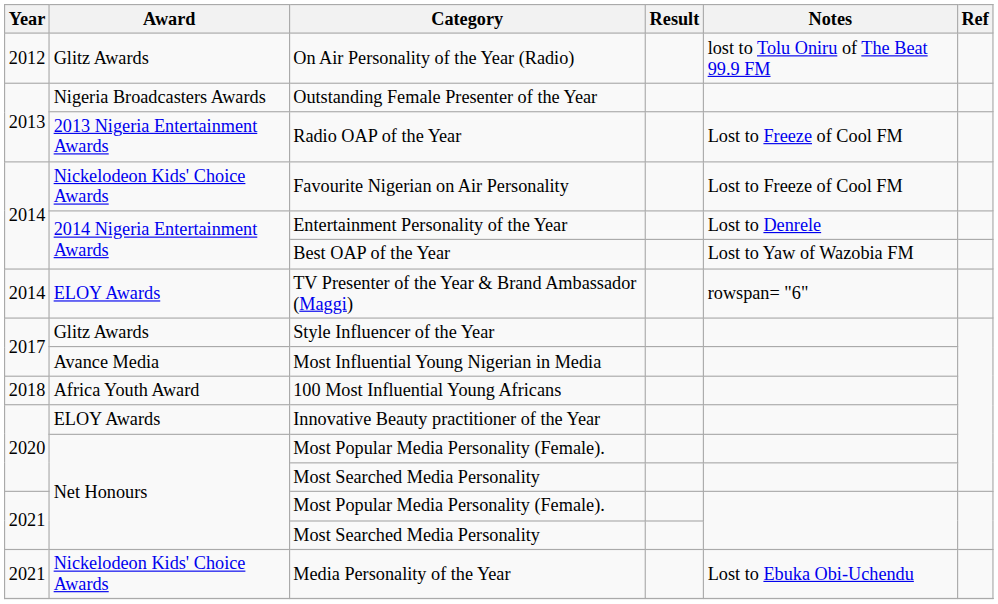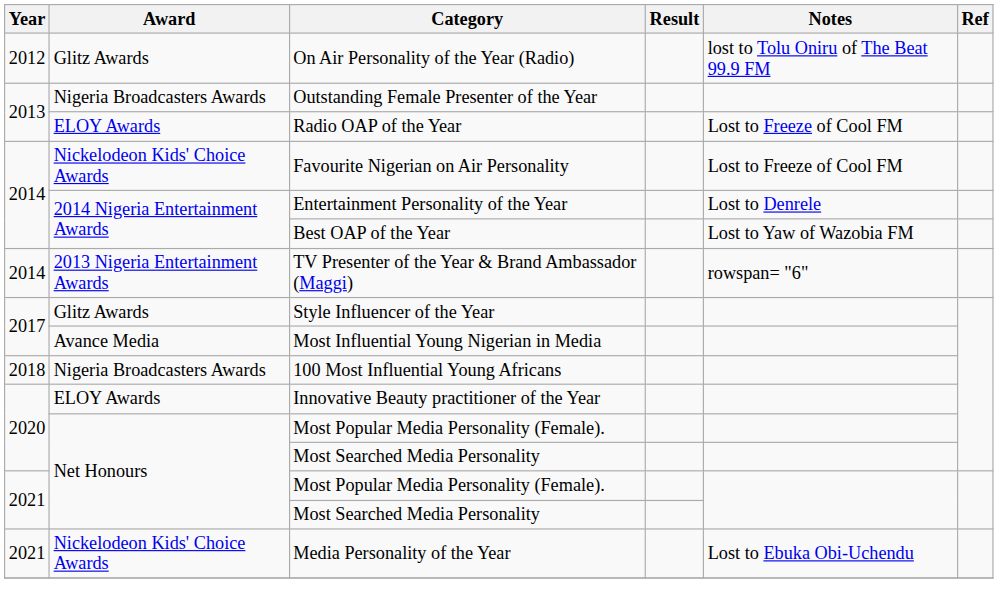(155, 136) 2013 Nigeria Entertainment Awards -> (107, 126) ELOY Awards
(107, 293) ELOY Awards -> (155, 272) 2013 Nigeria Entertainment Awards
(127, 390) Africa Youth Award -> (160, 369) Nigeria Broadcasters Awards
